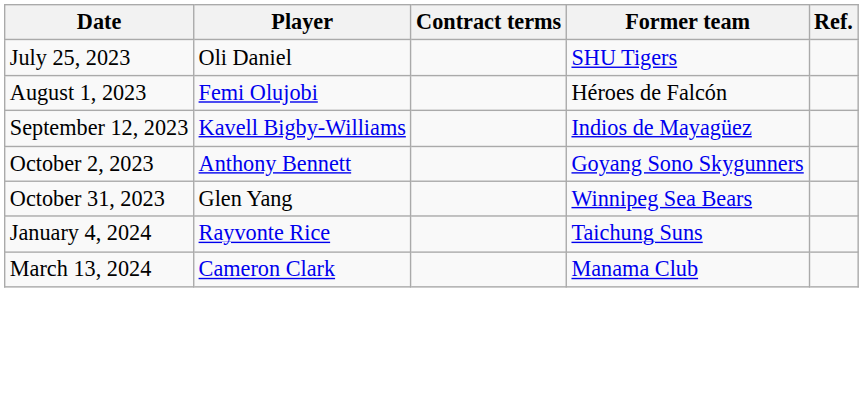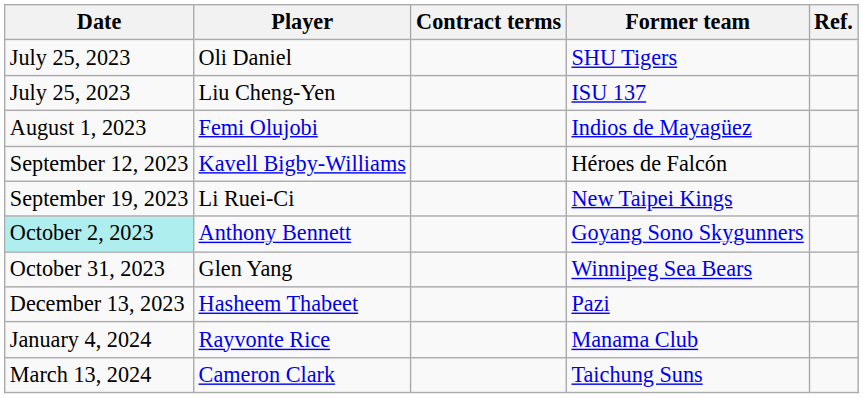+ row: (267, 92)
(649, 92) Héroes de Falcón -> (662, 127) Indios de Mayagüez
(662, 127) Indios de Mayagüez -> (649, 163) Héroes de Falcón
+ row: (246, 198)
(82, 163) no background -> (82, 233) paleturquoise background
+ row: (278, 304)
(637, 233) Taichung Suns -> (635, 339) Manama Club
(635, 269) Manama Club -> (637, 374) Taichung Suns
